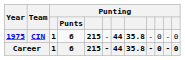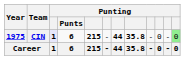(54, 36) no background -> (54, 36) lavender background
(176, 36) no background -> (176, 36) lightgreen background
